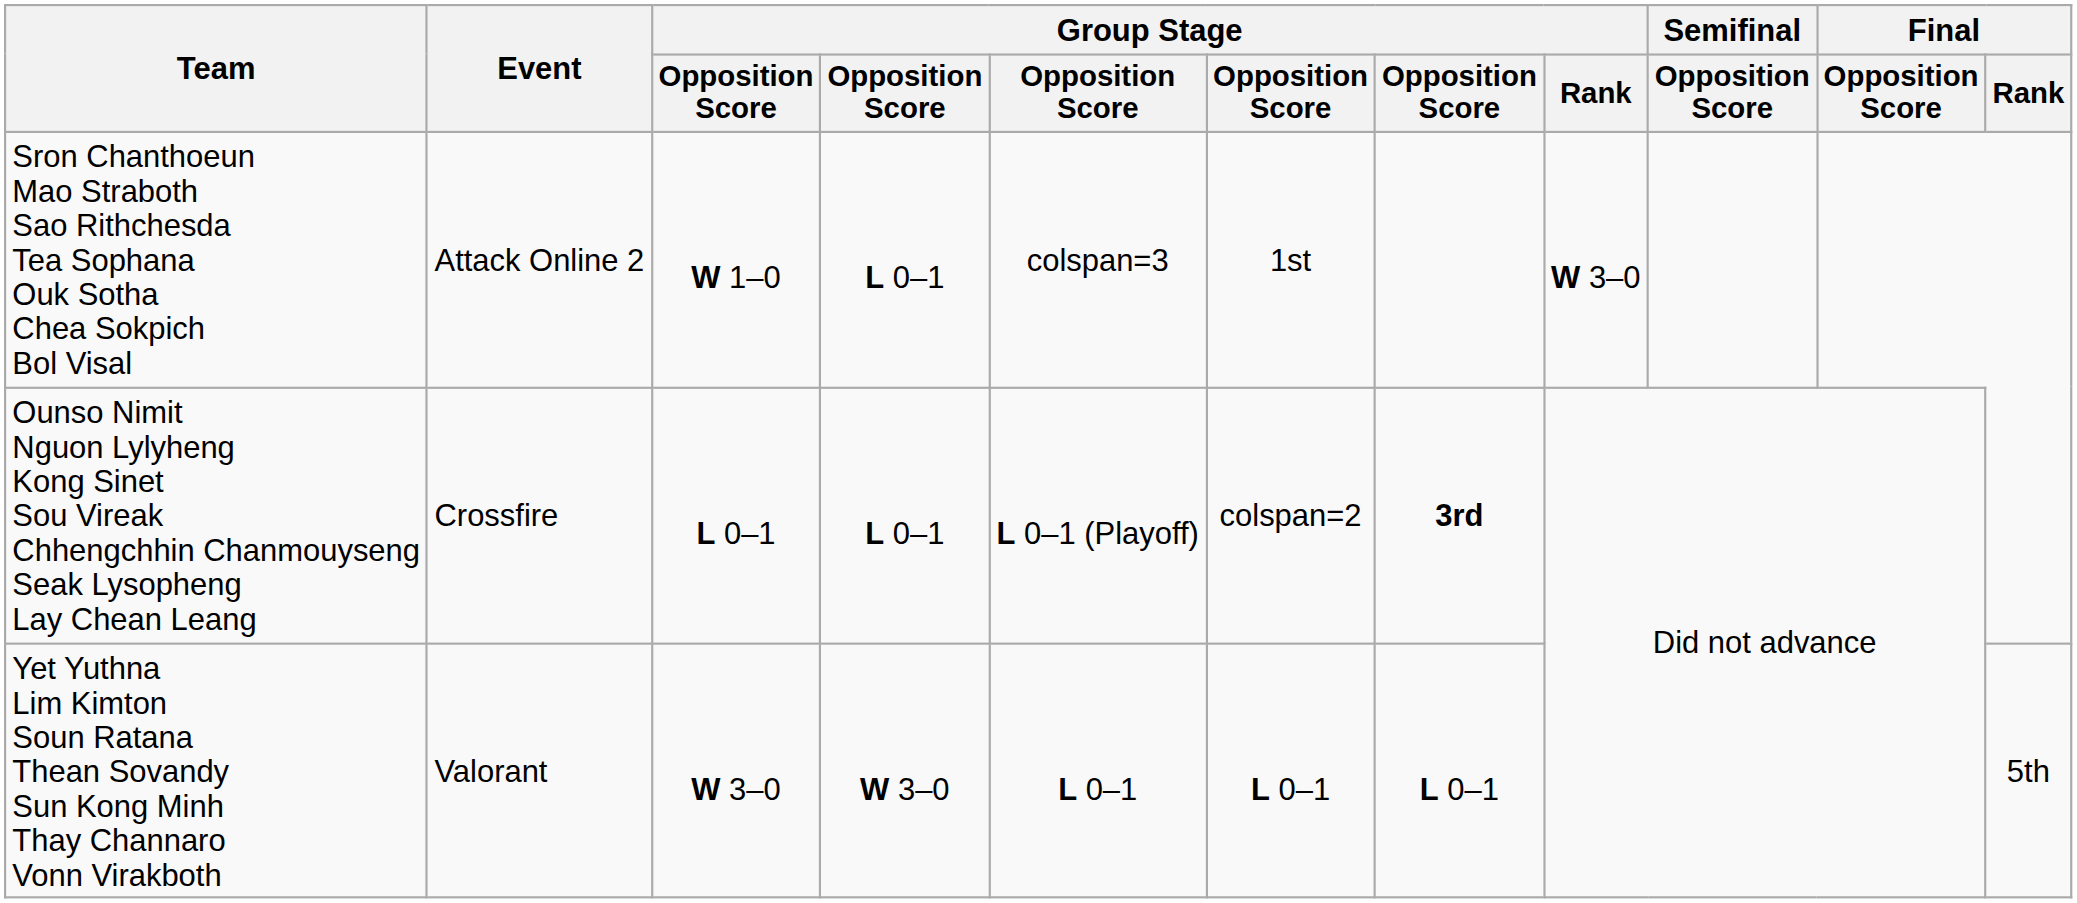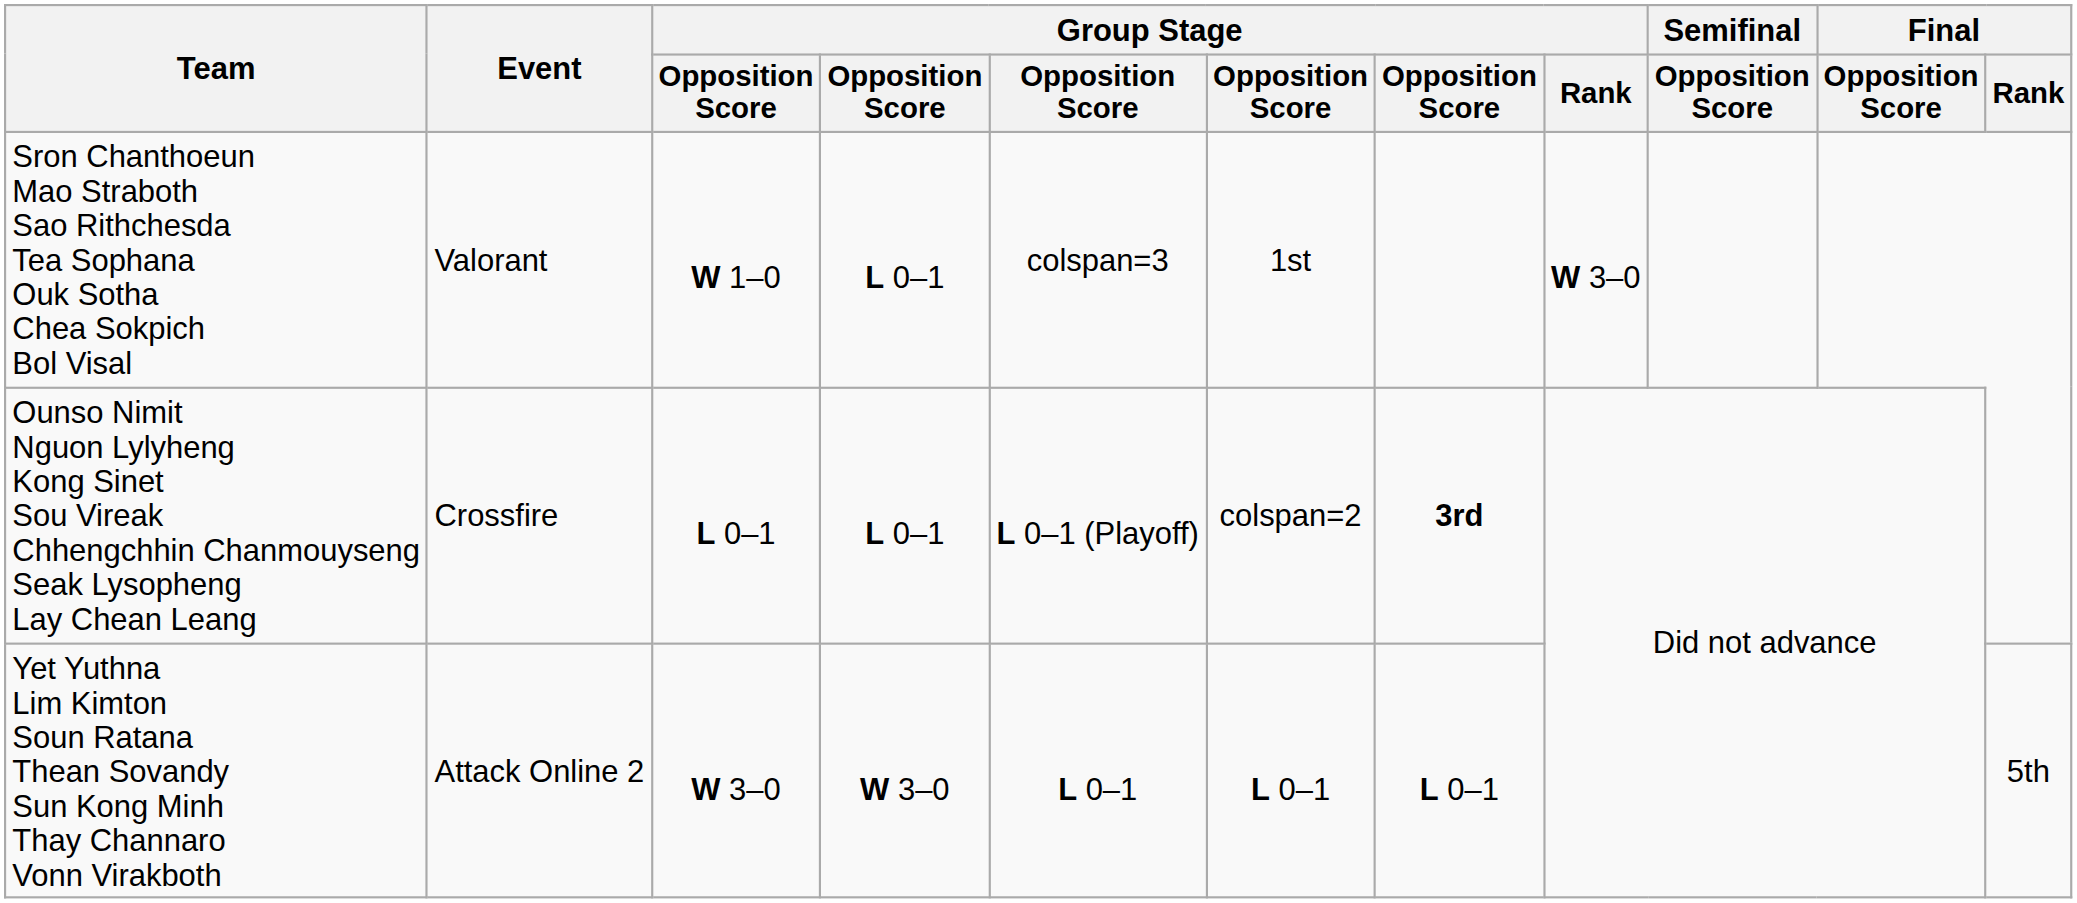(539, 260) Attack Online 2 -> (491, 260) Valorant
(491, 771) Valorant -> (539, 771) Attack Online 2
